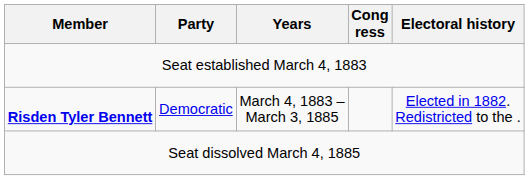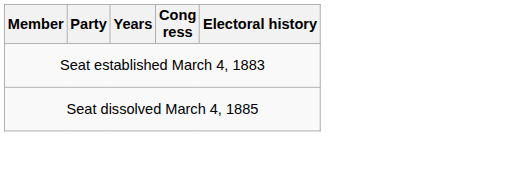- row: (80, 117)
